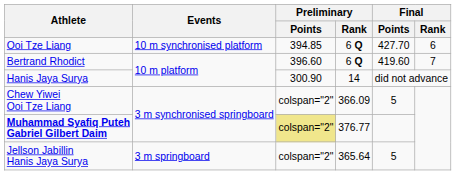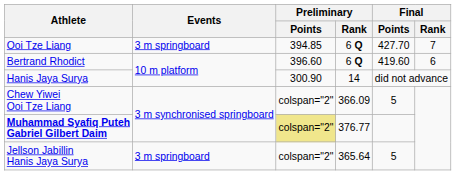(198, 46) 10 m synchronised platform -> (172, 46) 3 m springboard
(433, 46) 6 -> (433, 46) 7
(433, 62) 7 -> (433, 62) 6
